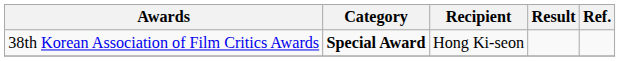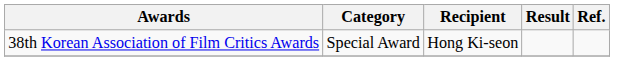(376, 42) bold -> (373, 42) normal
